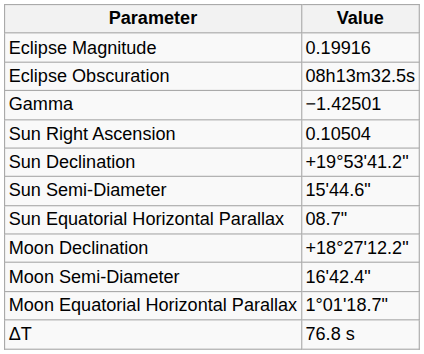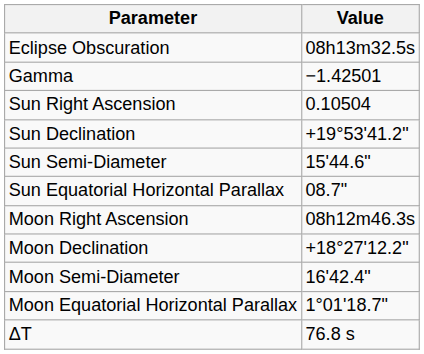- row: (83, 47)
+ row: (99, 219)
